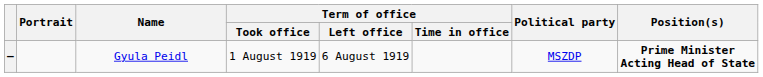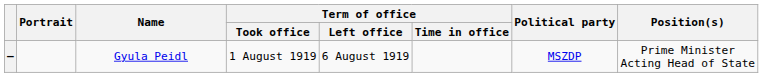(688, 56) bold -> (688, 56) normal
